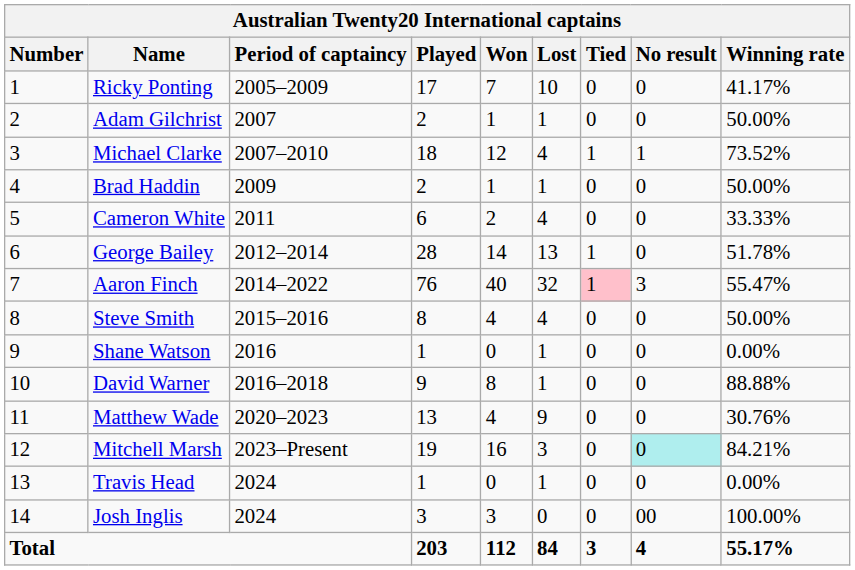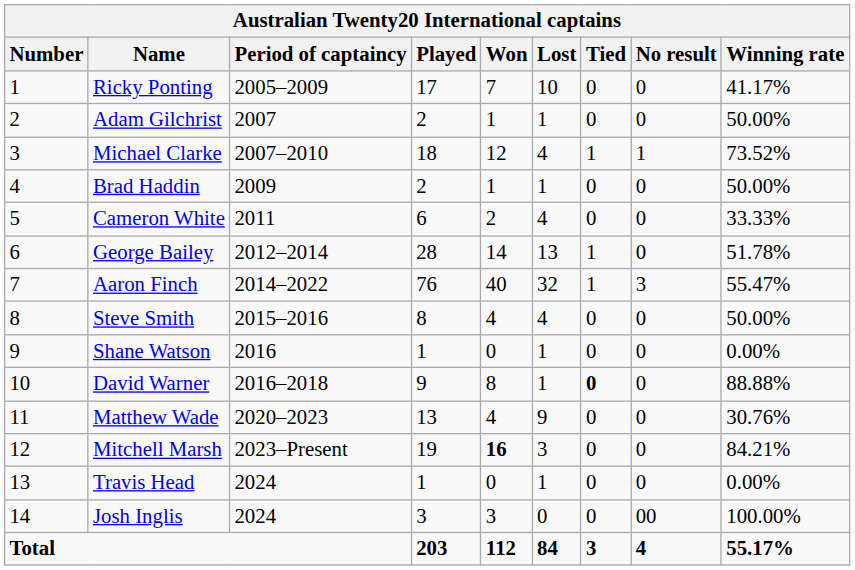(591, 284) pink background -> (591, 284) no background
(591, 383) normal -> (591, 383) bold
(496, 449) normal -> (496, 449) bold
(641, 449) paleturquoise background -> (641, 449) no background
